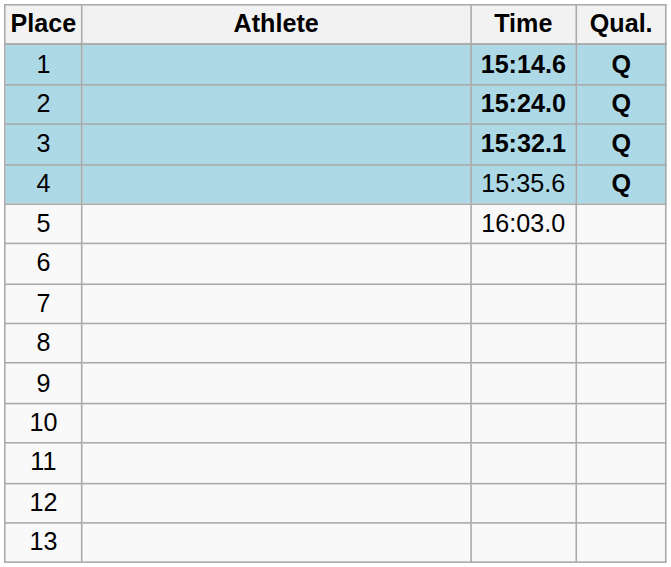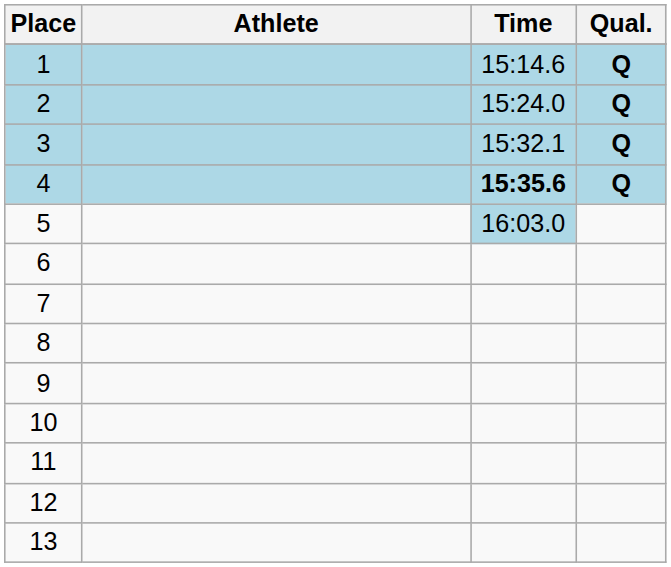(523, 64) bold -> (523, 64) normal
(523, 104) bold -> (523, 104) normal
(523, 143) bold -> (523, 143) normal
(523, 183) normal -> (523, 183) bold
(523, 223) no background -> (523, 223) lightblue background
